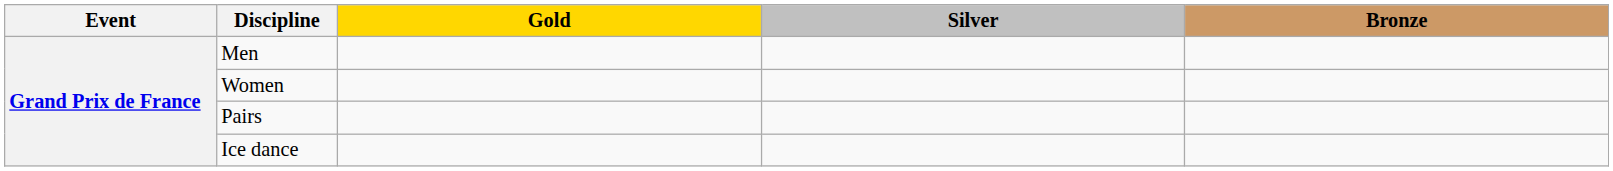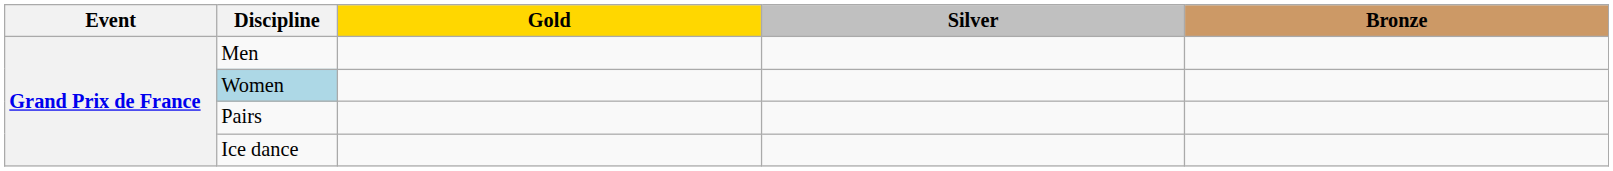(253, 85) no background -> (253, 85) lightblue background
